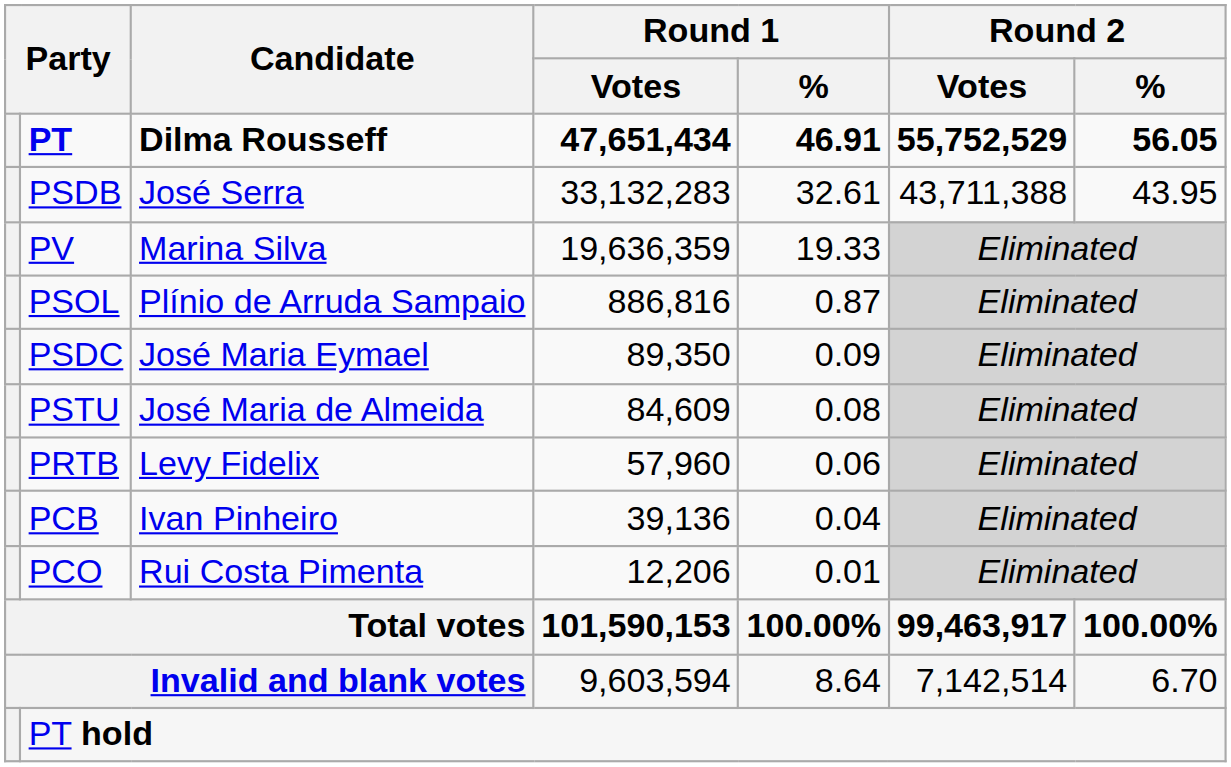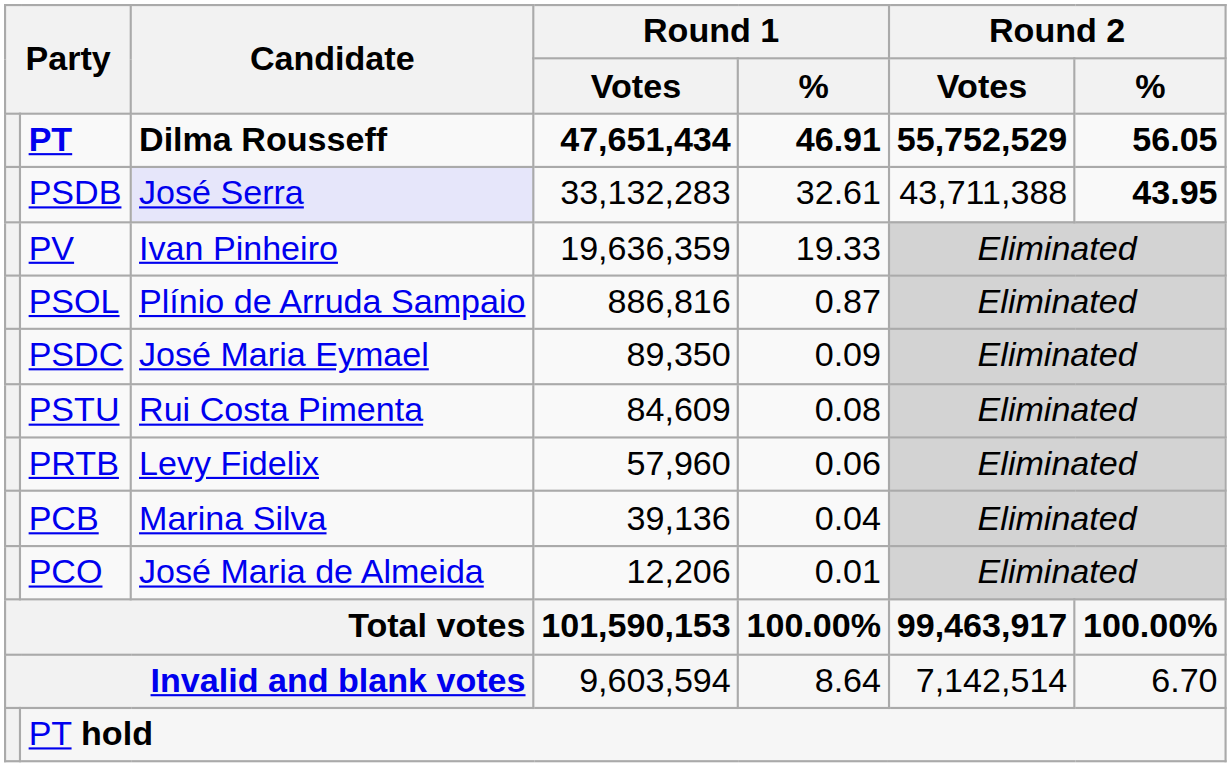(221, 193) no background -> (221, 193) lavender background
(1175, 193) normal -> (1175, 193) bold
(233, 247) Marina Silva -> (238, 247) Ivan Pinheiro
(311, 409) José Maria de Almeida -> (281, 409) Rui Costa Pimenta
(238, 517) Ivan Pinheiro -> (233, 517) Marina Silva
(281, 572) Rui Costa Pimenta -> (311, 572) José Maria de Almeida
